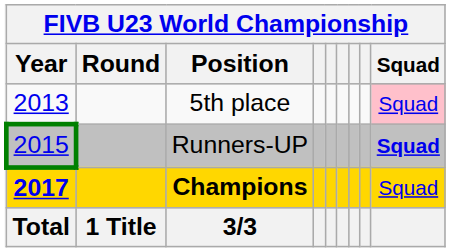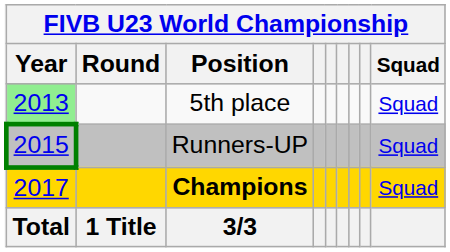(41, 102) no background -> (41, 102) lightgreen background
(408, 105) pink background -> (408, 105) no background
(408, 145) bold -> (408, 146) normal
(41, 187) bold -> (41, 187) normal
